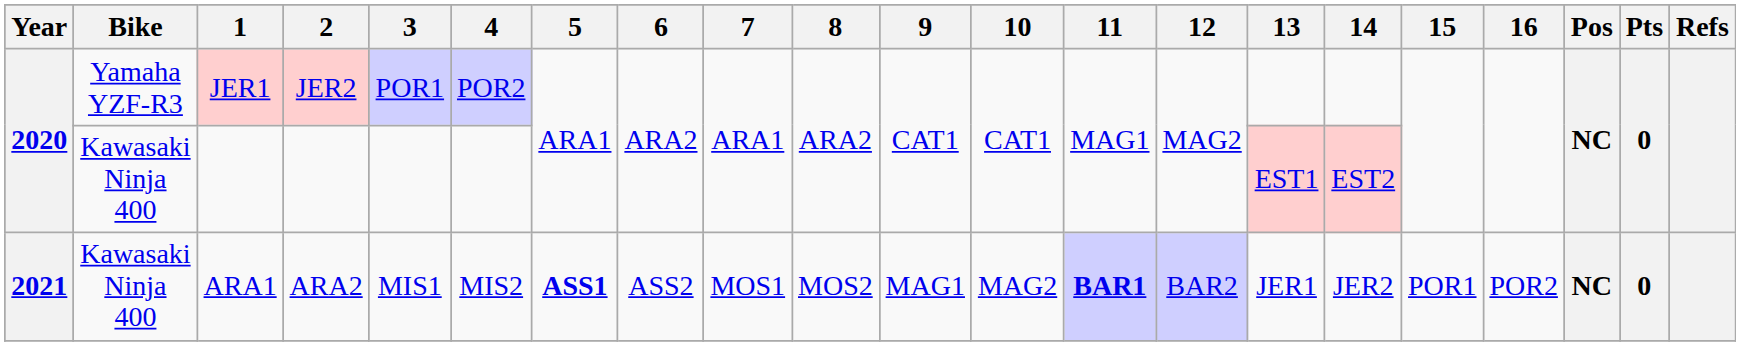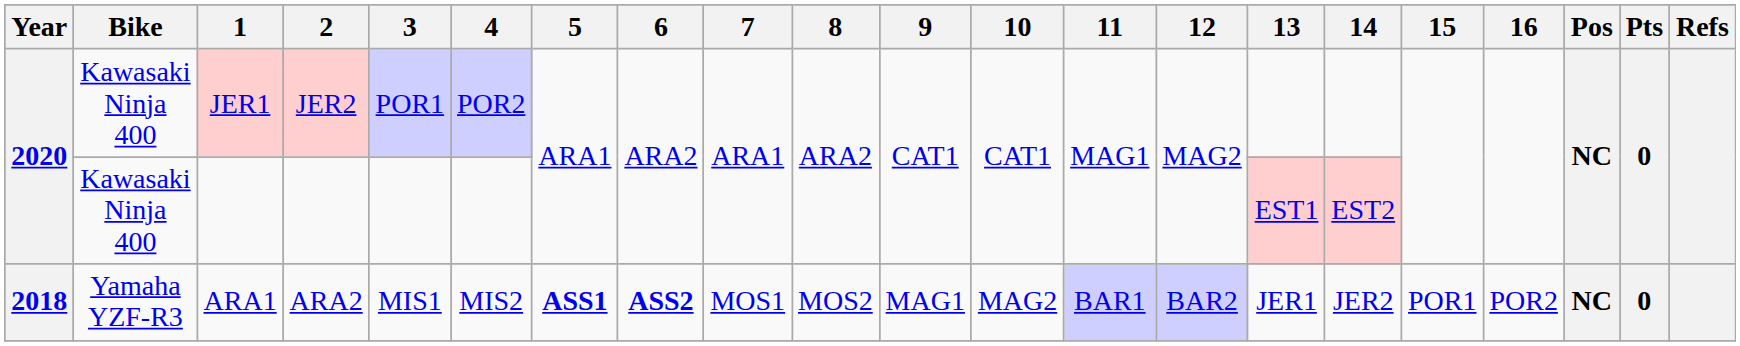(135, 86) Yamaha YZF-R3 -> (135, 102) Kawasaki Ninja 400
(39, 285) 2021 -> (39, 301) 2018
(135, 285) Kawasaki Ninja 400 -> (135, 301) Yamaha YZF-R3
(661, 285) normal -> (661, 301) bold
(1110, 285) bold -> (1110, 301) normal
